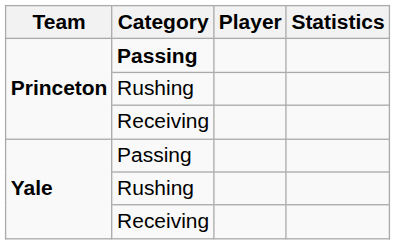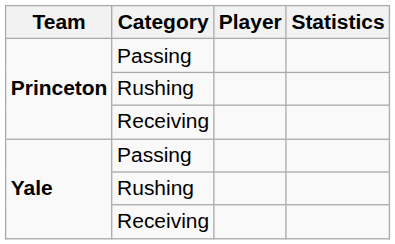(157, 55) bold -> (154, 55) normal
